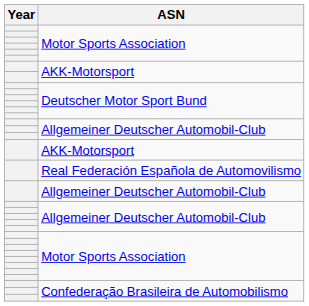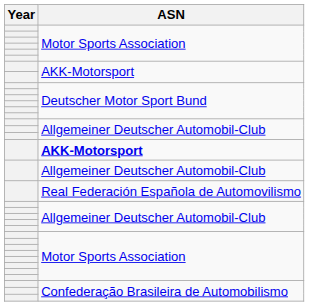(88, 150) normal -> (92, 150) bold
(171, 171) Real Federación Española de Automovilismo -> (153, 171) Allgemeiner Deutscher Automobil-Club
(153, 191) Allgemeiner Deutscher Automobil-Club -> (171, 191) Real Federación Española de Automovilismo
